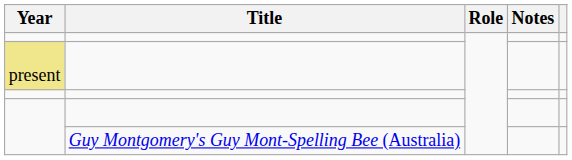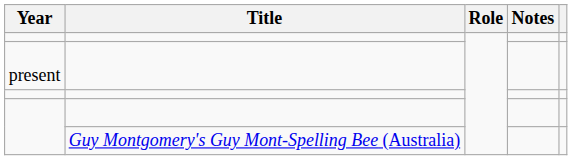(35, 75) khaki background -> (35, 75) no background
